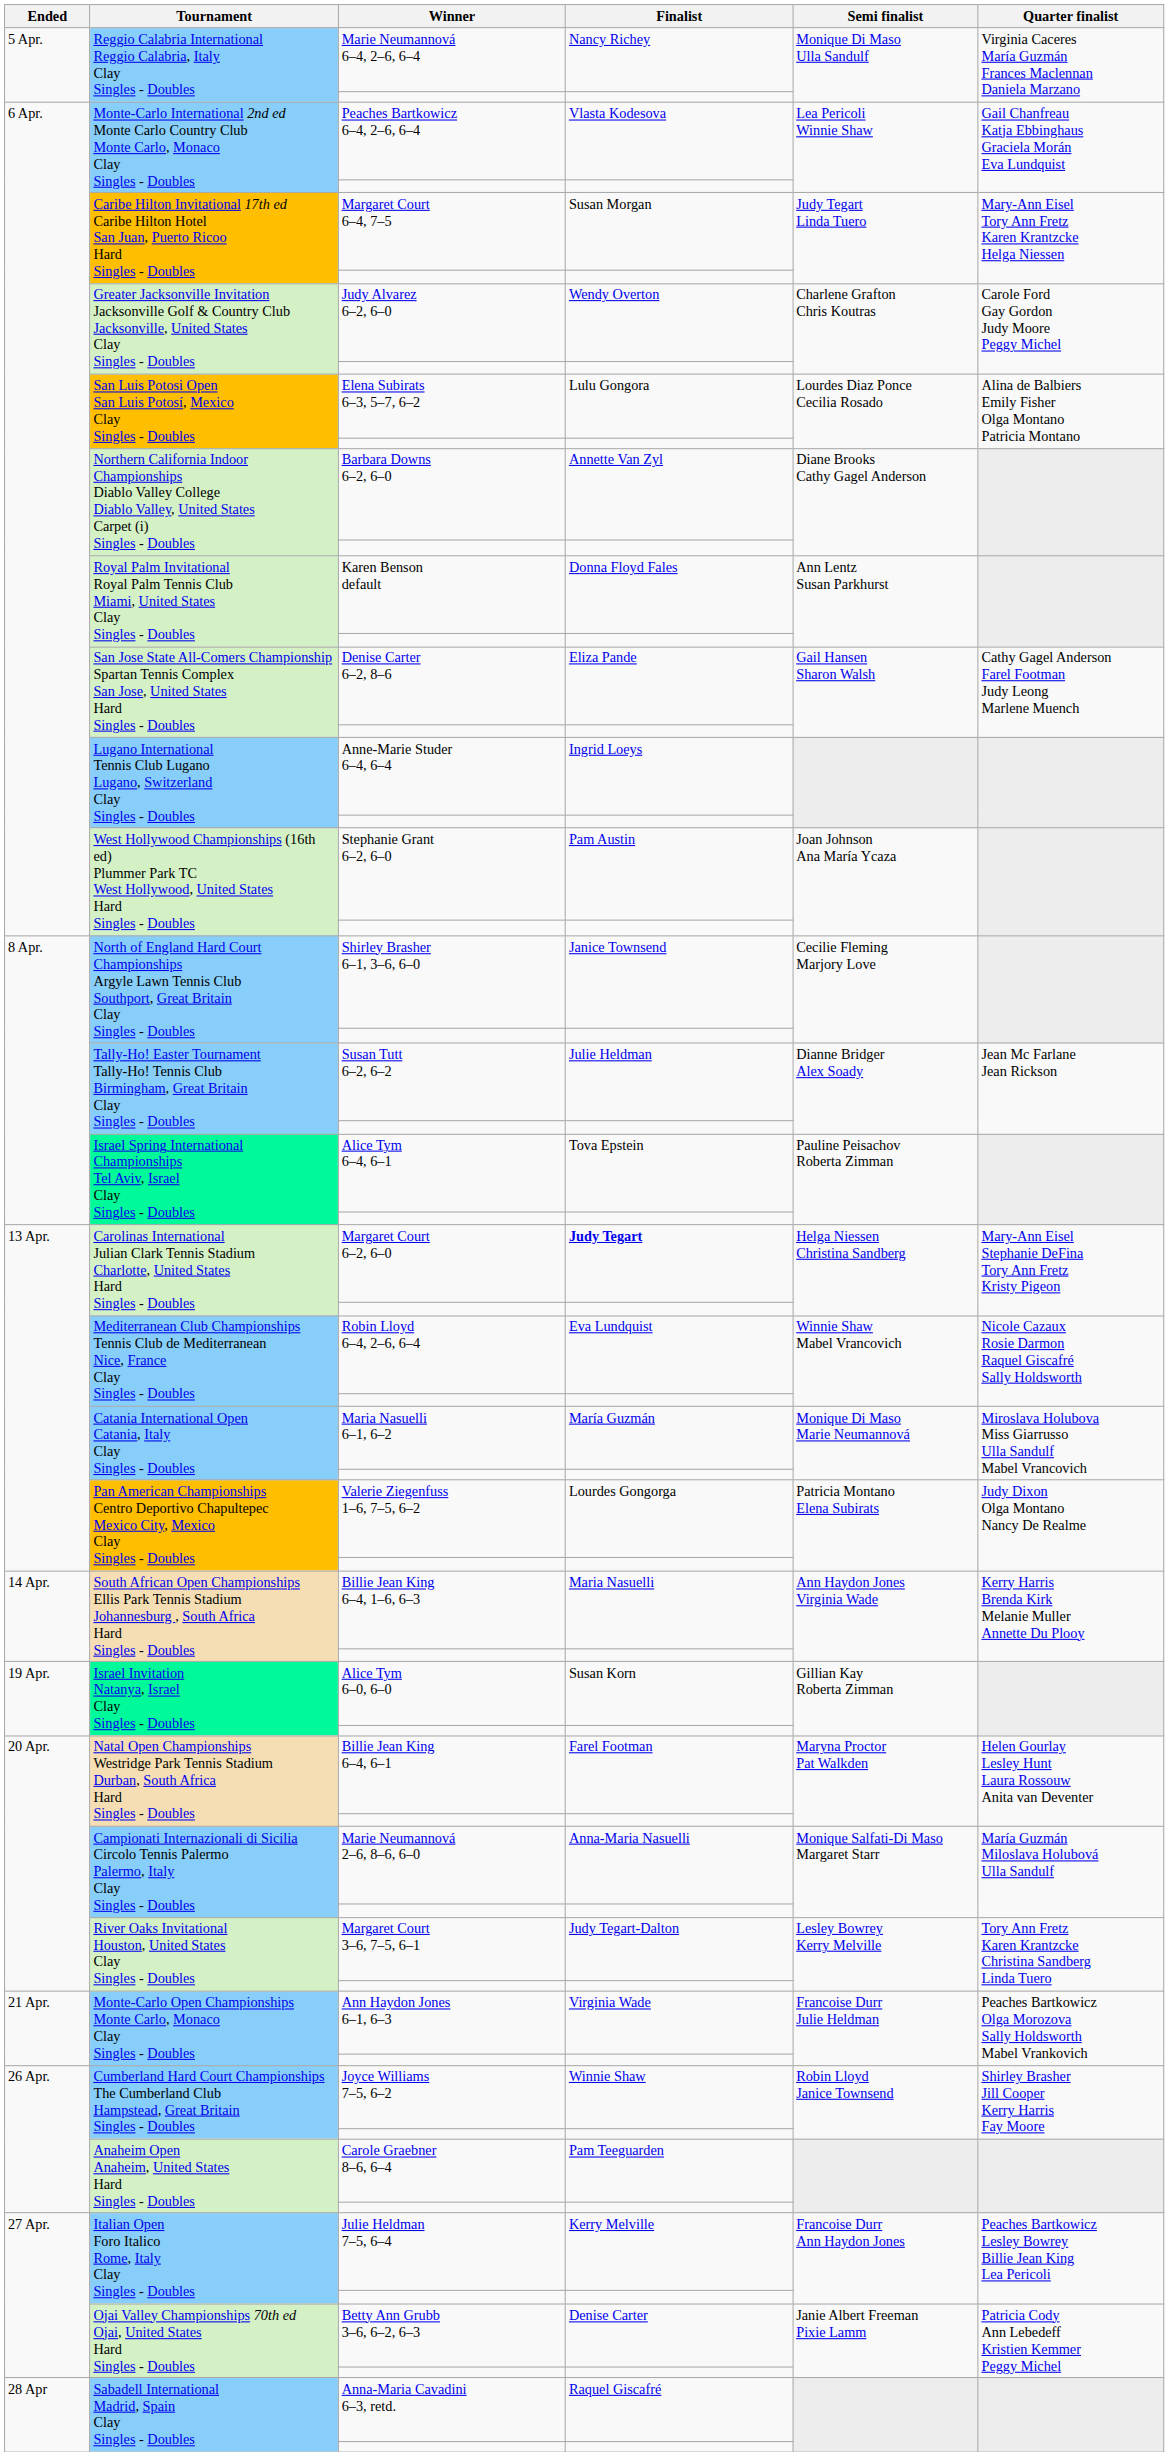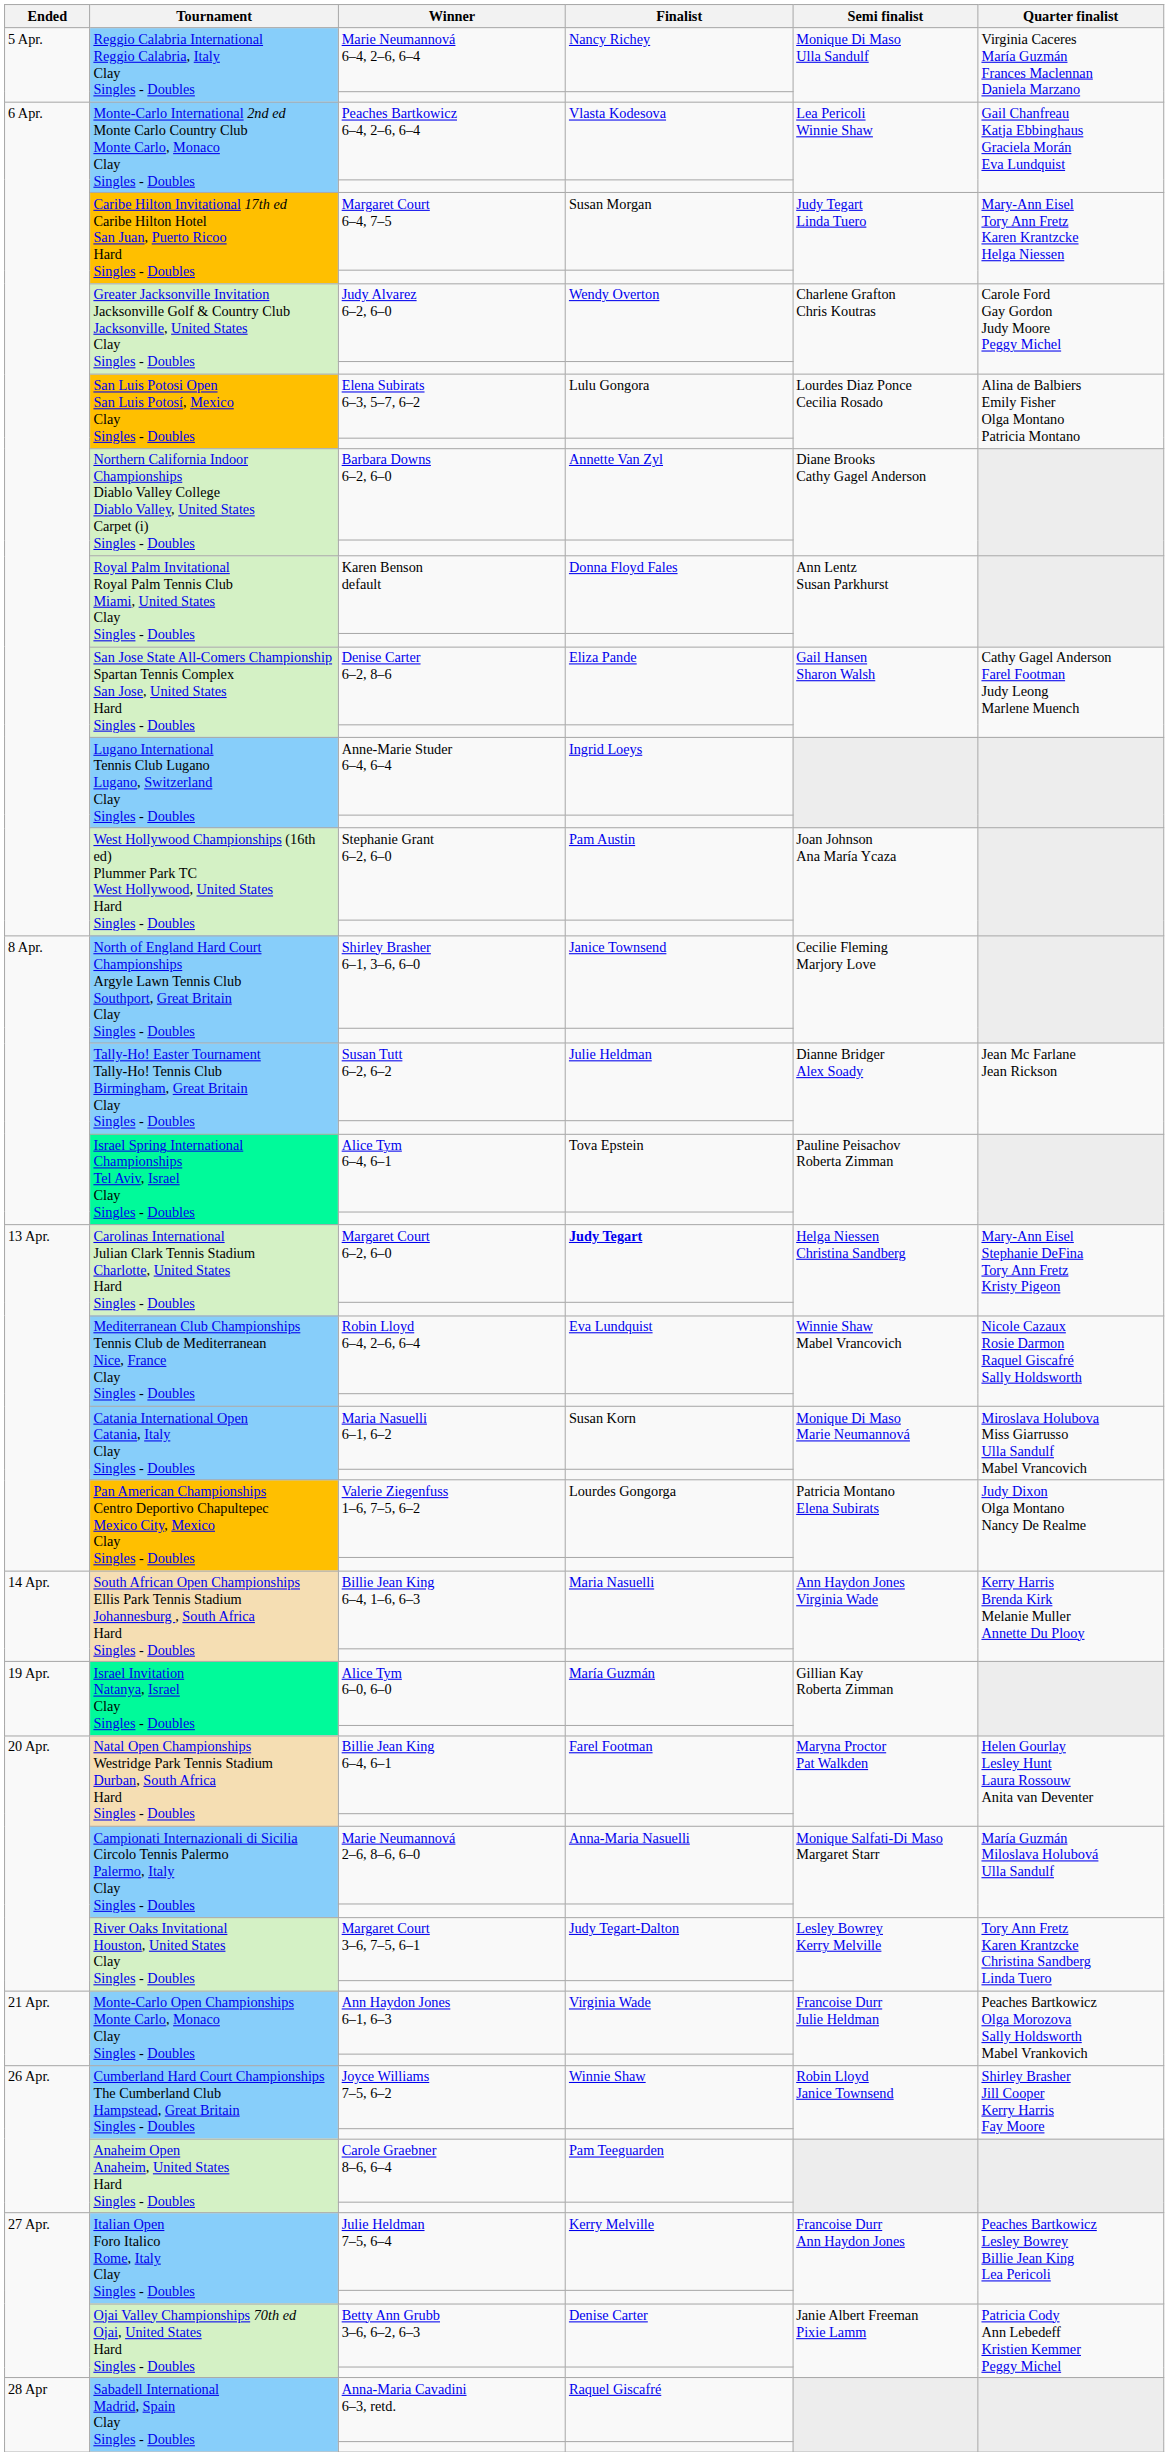(612, 1417) María Guzmán -> (602, 1417) Susan Korn
(602, 1673) Susan Korn -> (612, 1673) María Guzmán
